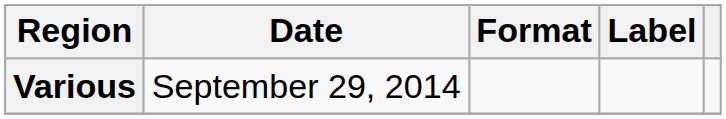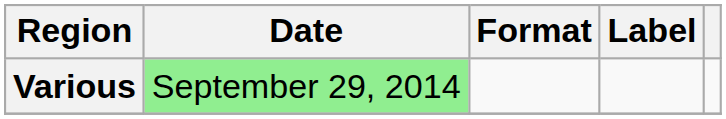(306, 85) no background -> (306, 85) lightgreen background
